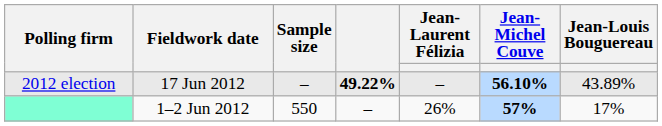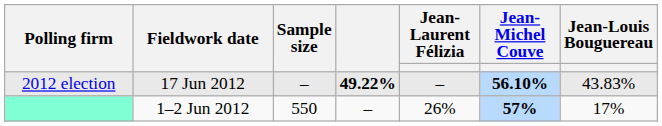(609, 84) 43.89% -> (609, 84) 43.83%
